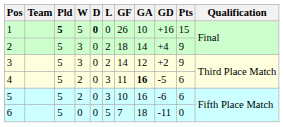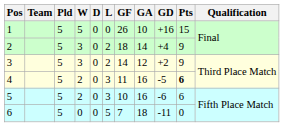(60, 29) bold -> (60, 29) normal
(95, 29) bold -> (95, 29) normal
(142, 79) bold -> (142, 79) normal
(181, 79) normal -> (181, 79) bold
